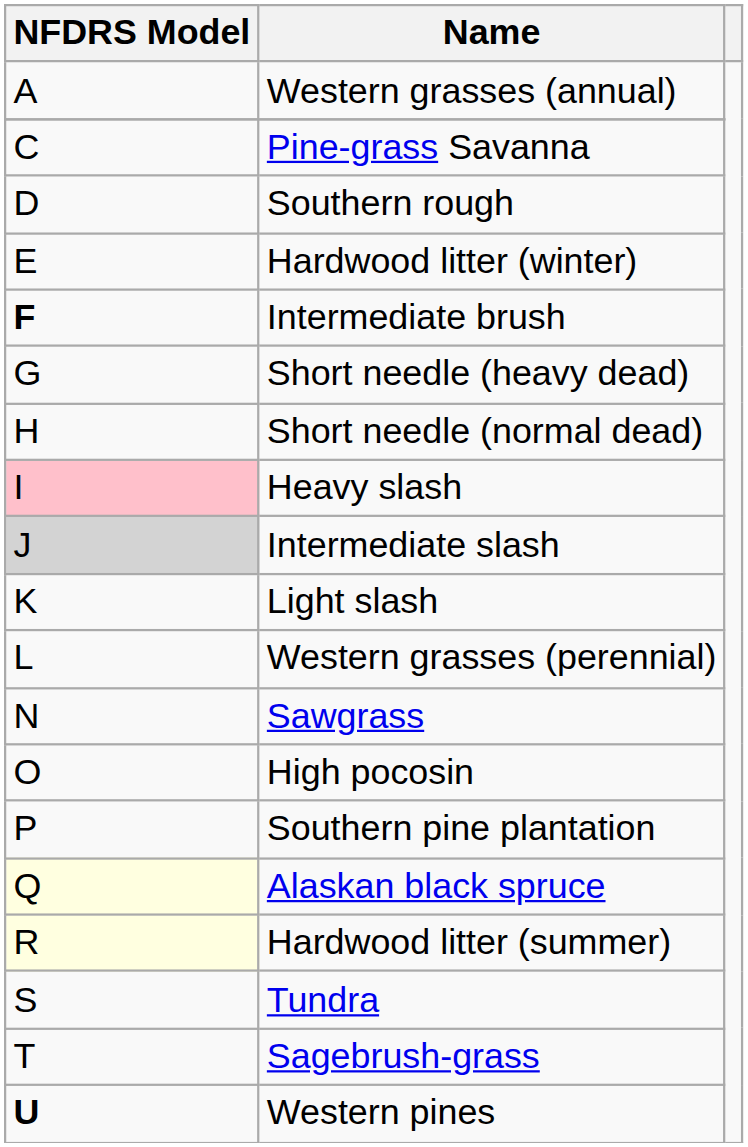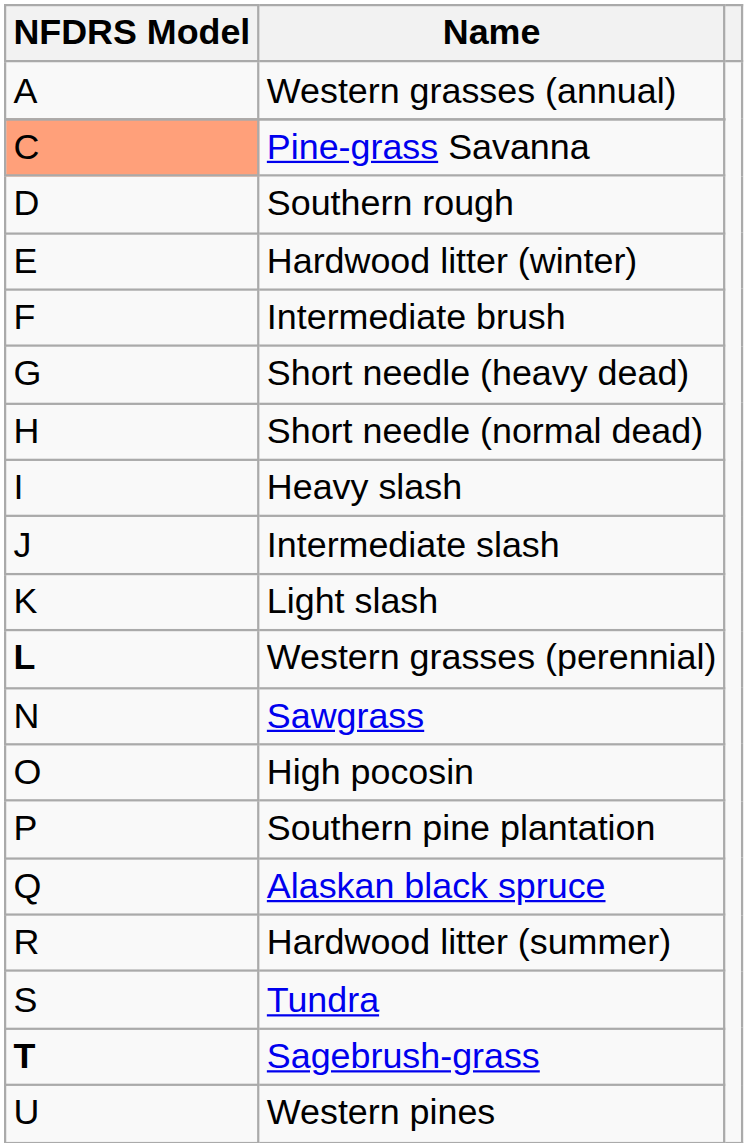(26, 146) no background -> (26, 146) lightsalmon background
(24, 317) bold -> (24, 317) normal
(18, 487) pink background -> (18, 487) no background
(22, 544) lightgrey background -> (22, 544) no background
(23, 658) normal -> (24, 658) bold
(27, 885) lightyellow background -> (27, 885) no background
(26, 942) lightyellow background -> (26, 942) no background
(24, 1056) normal -> (24, 1056) bold
(26, 1112) bold -> (26, 1112) normal
